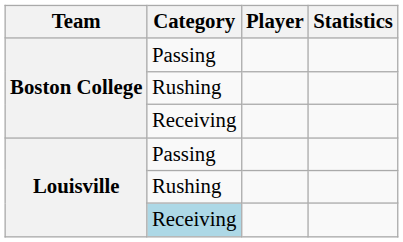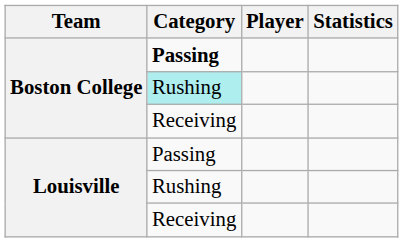(184, 54) normal -> (185, 54) bold
(187, 87) no background -> (187, 87) paleturquoise background
(194, 219) lightblue background -> (194, 219) no background
